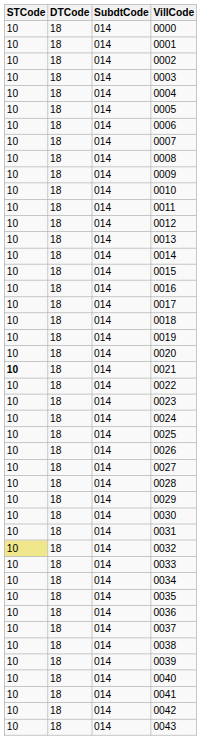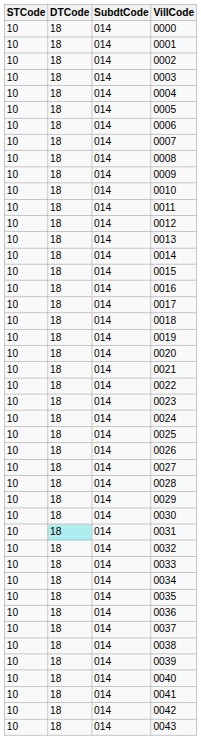(12, 369) bold -> (12, 369) normal
(56, 532) no background -> (56, 532) paleturquoise background
(12, 548) khaki background -> (12, 548) no background
